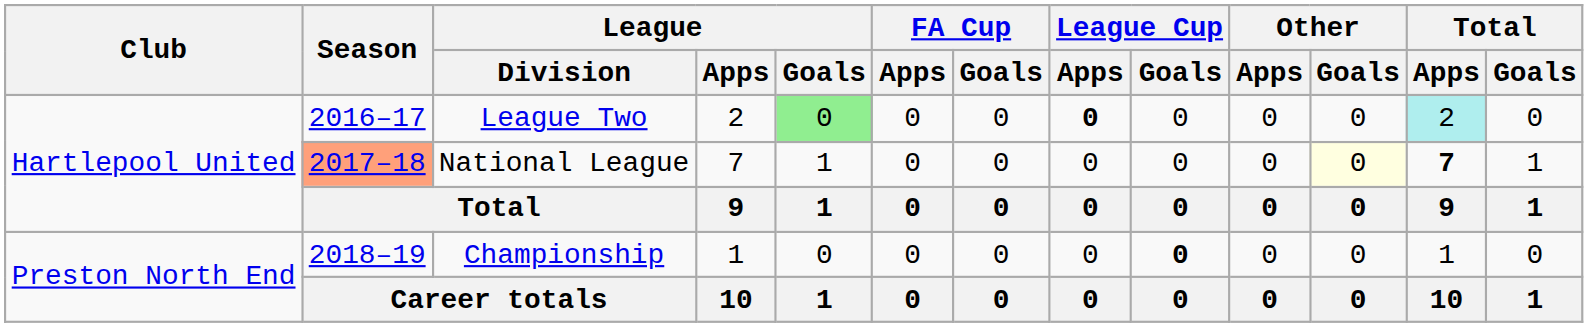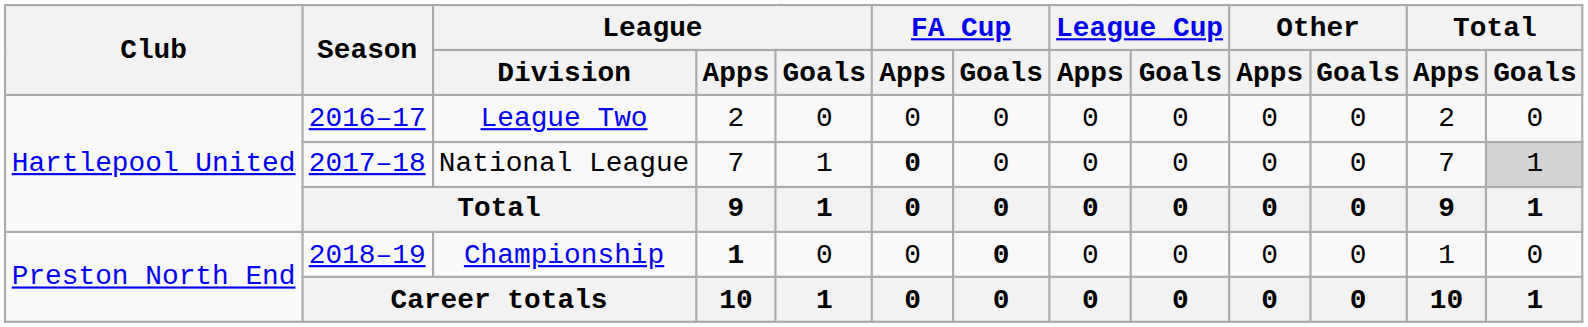(824, 118) lightgreen background -> (824, 118) no background
(1090, 118) bold -> (1090, 118) normal
(1446, 118) paleturquoise background -> (1446, 118) no background
(367, 164) lightsalmon background -> (367, 164) no background
(913, 164) normal -> (913, 164) bold
(1358, 164) lightyellow background -> (1358, 164) no background
(1446, 164) bold -> (1446, 164) normal
(1535, 164) no background -> (1535, 164) lightgrey background
(736, 254) normal -> (736, 254) bold
(1001, 254) normal -> (1001, 254) bold
(1180, 254) bold -> (1180, 254) normal
